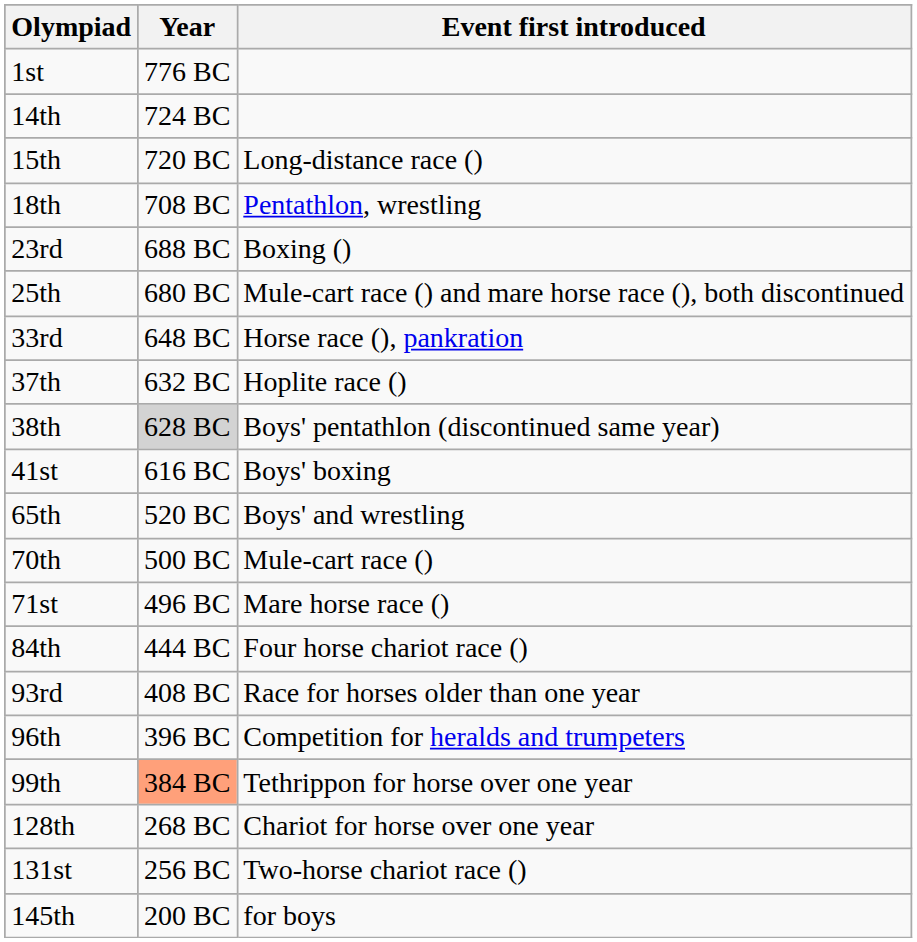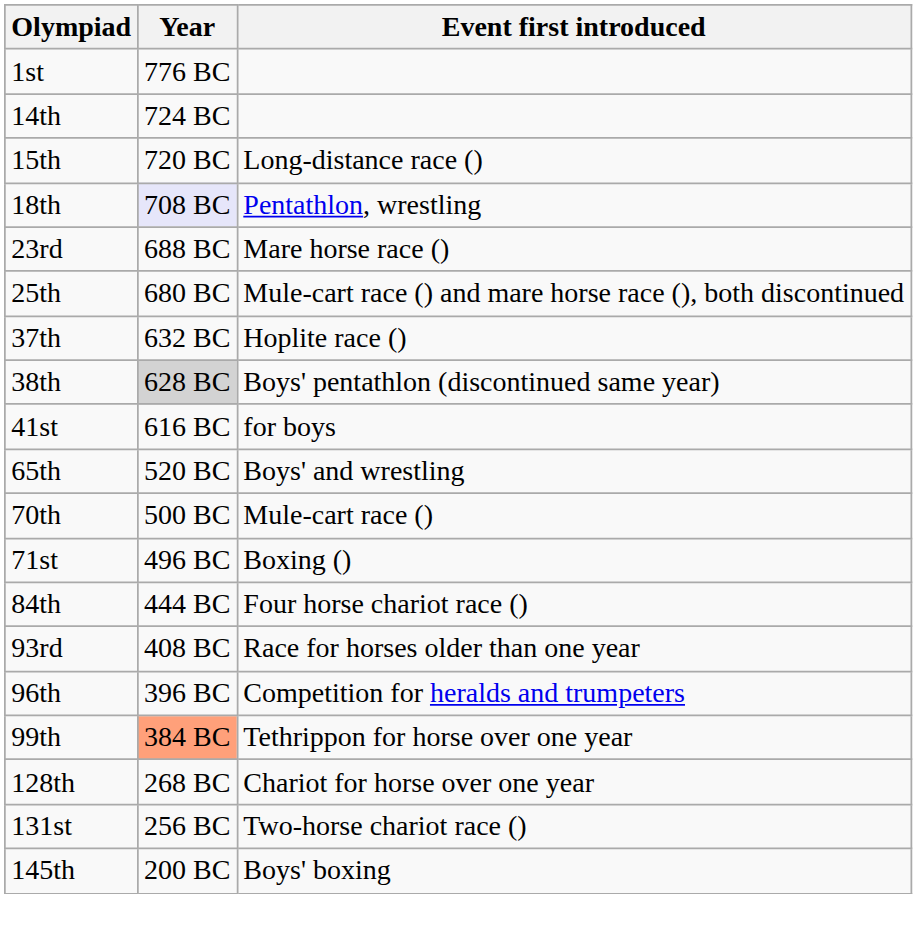(187, 204) no background -> (187, 204) lavender background
(297, 248) Boxing () -> (346, 248) Mare horse race ()
- row: (37, 337)
(317, 470) Boys' boxing -> (290, 426) for boys
(346, 603) Mare horse race () -> (297, 559) Boxing ()
(290, 914) for boys -> (317, 870) Boys' boxing
